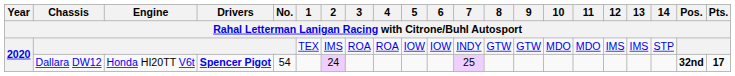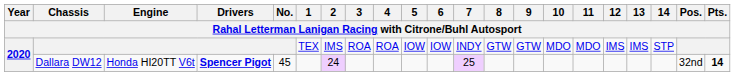(285, 63) 54 -> (285, 63) 45
(691, 63) bold -> (691, 63) normal
(719, 63) 17 -> (717, 63) 14
